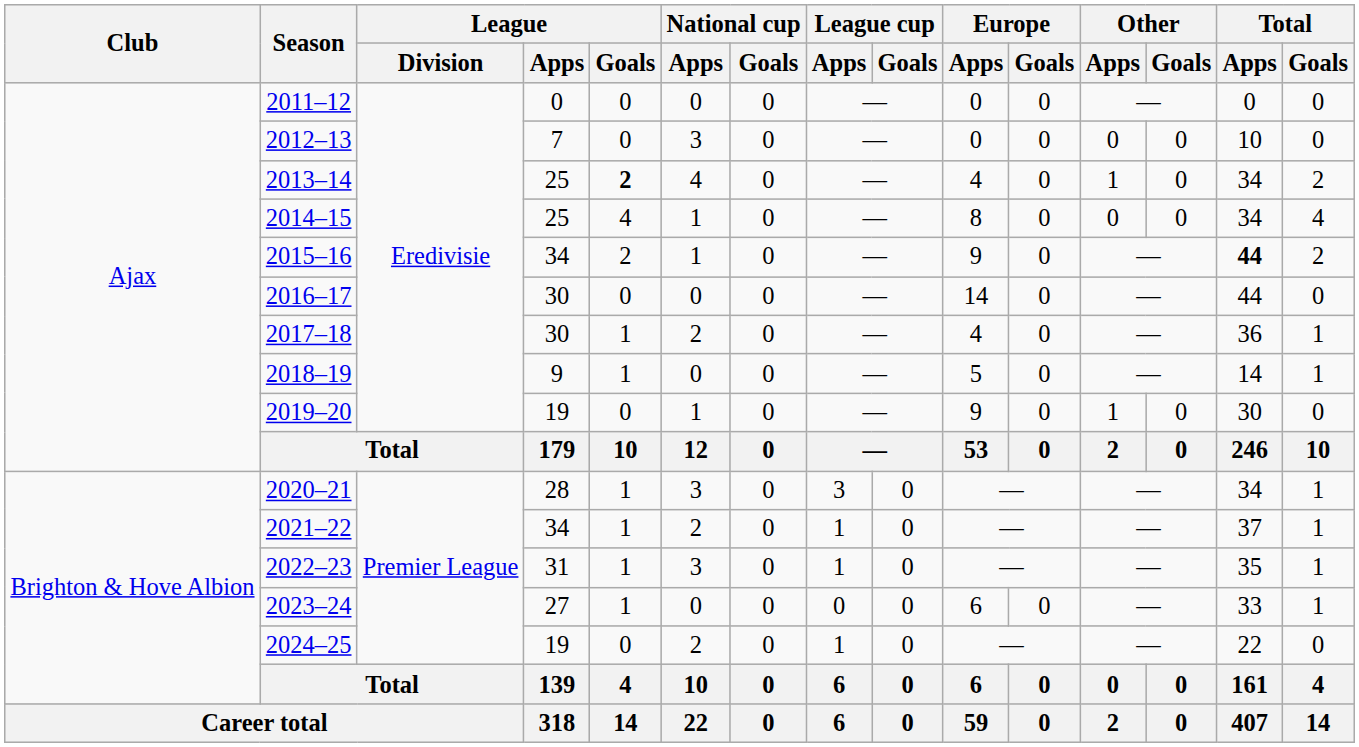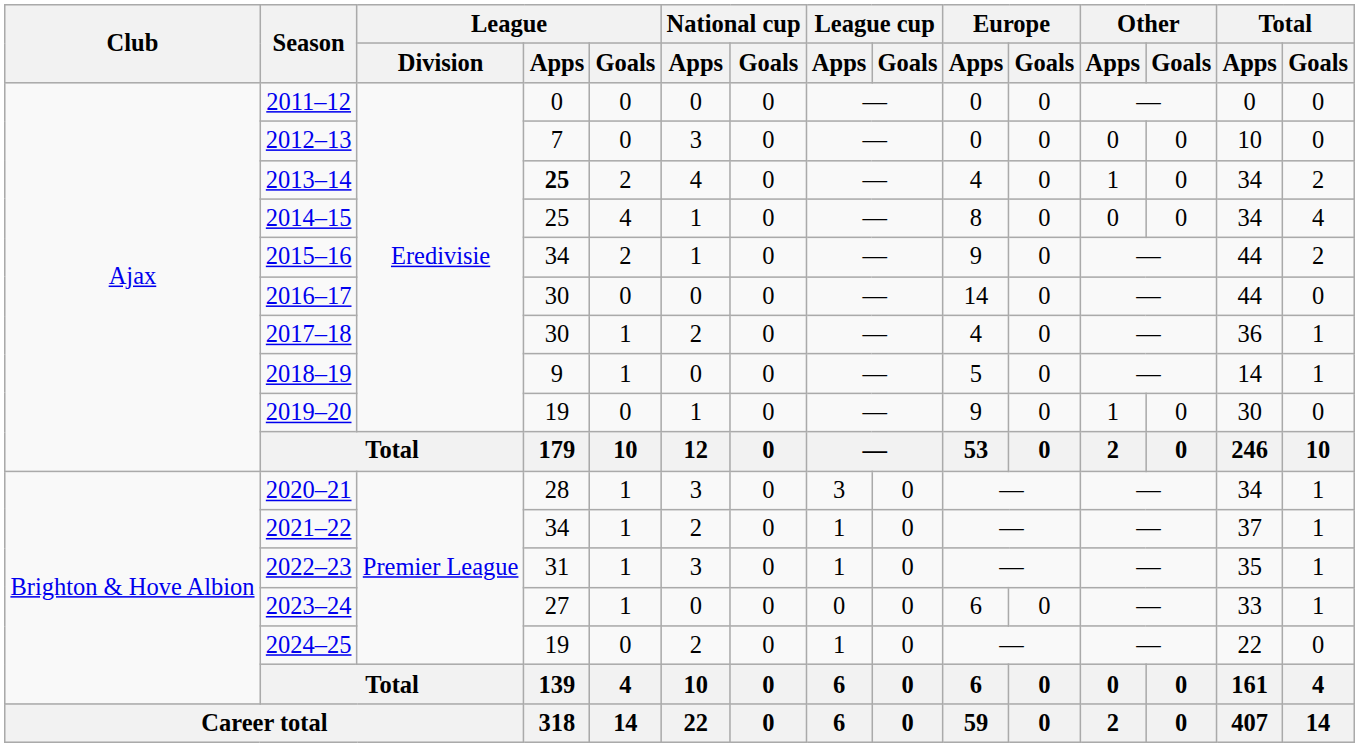(557, 179) normal -> (557, 179) bold
(625, 179) bold -> (625, 179) normal
(1250, 256) bold -> (1250, 256) normal
